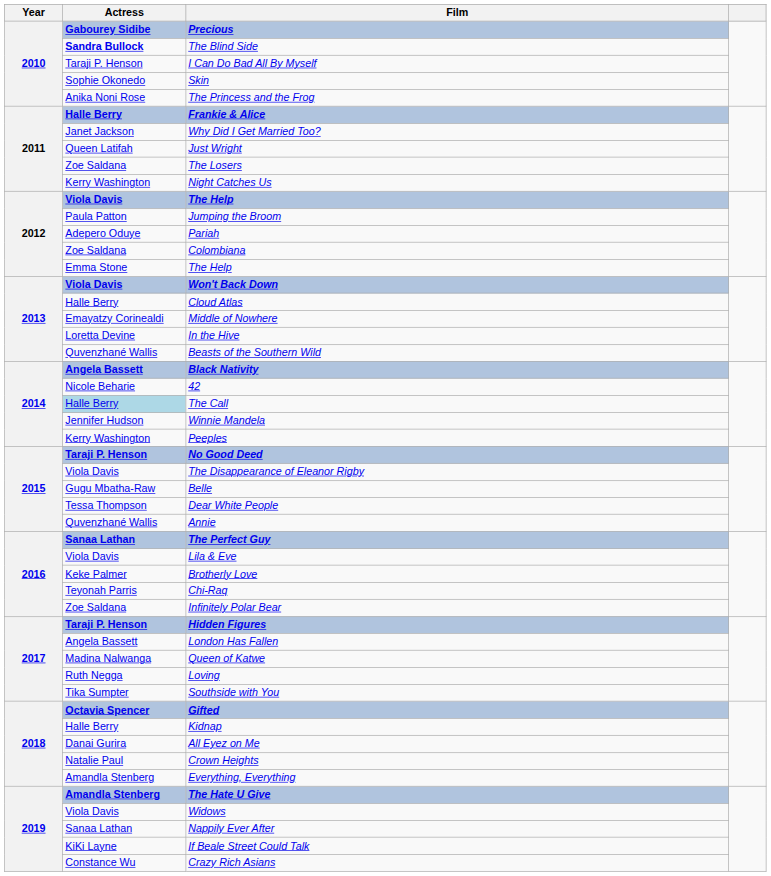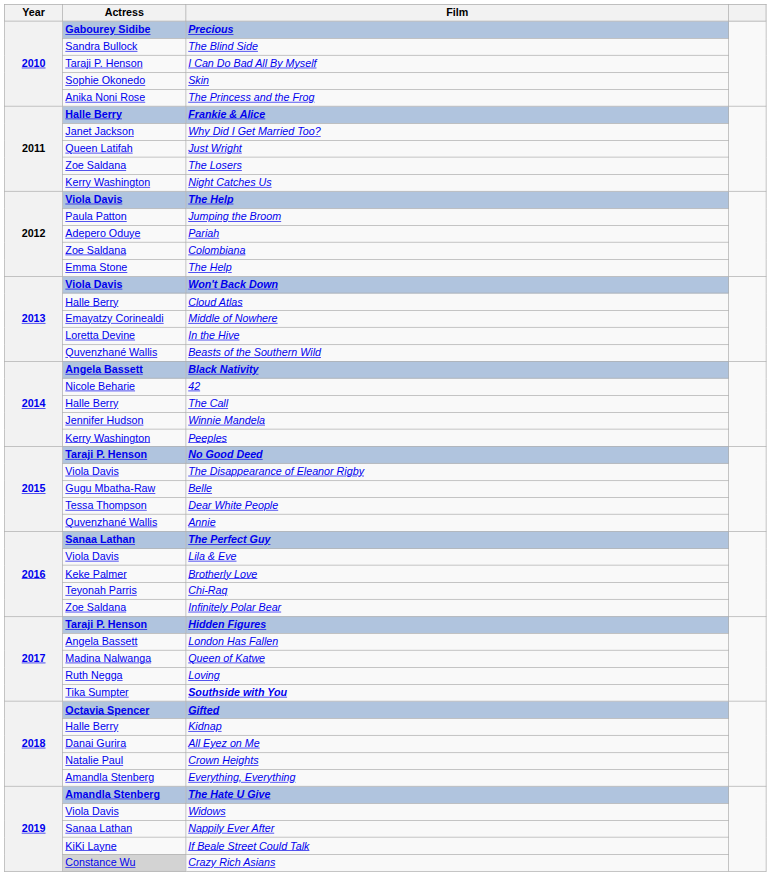(104, 47) bold -> (101, 47) normal
(92, 404) lightblue background -> (92, 404) no background
(234, 693) normal -> (238, 693) bold
(100, 863) no background -> (100, 863) lightgrey background
